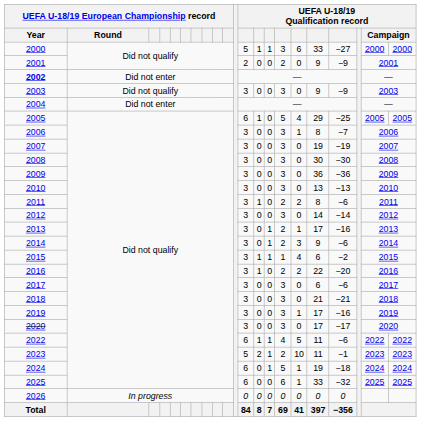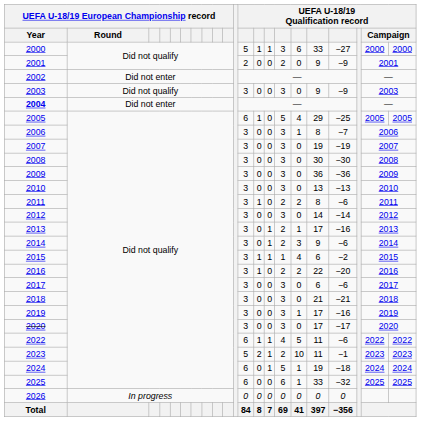(36, 77) bold -> (36, 77) normal
(36, 105) normal -> (36, 105) bold
